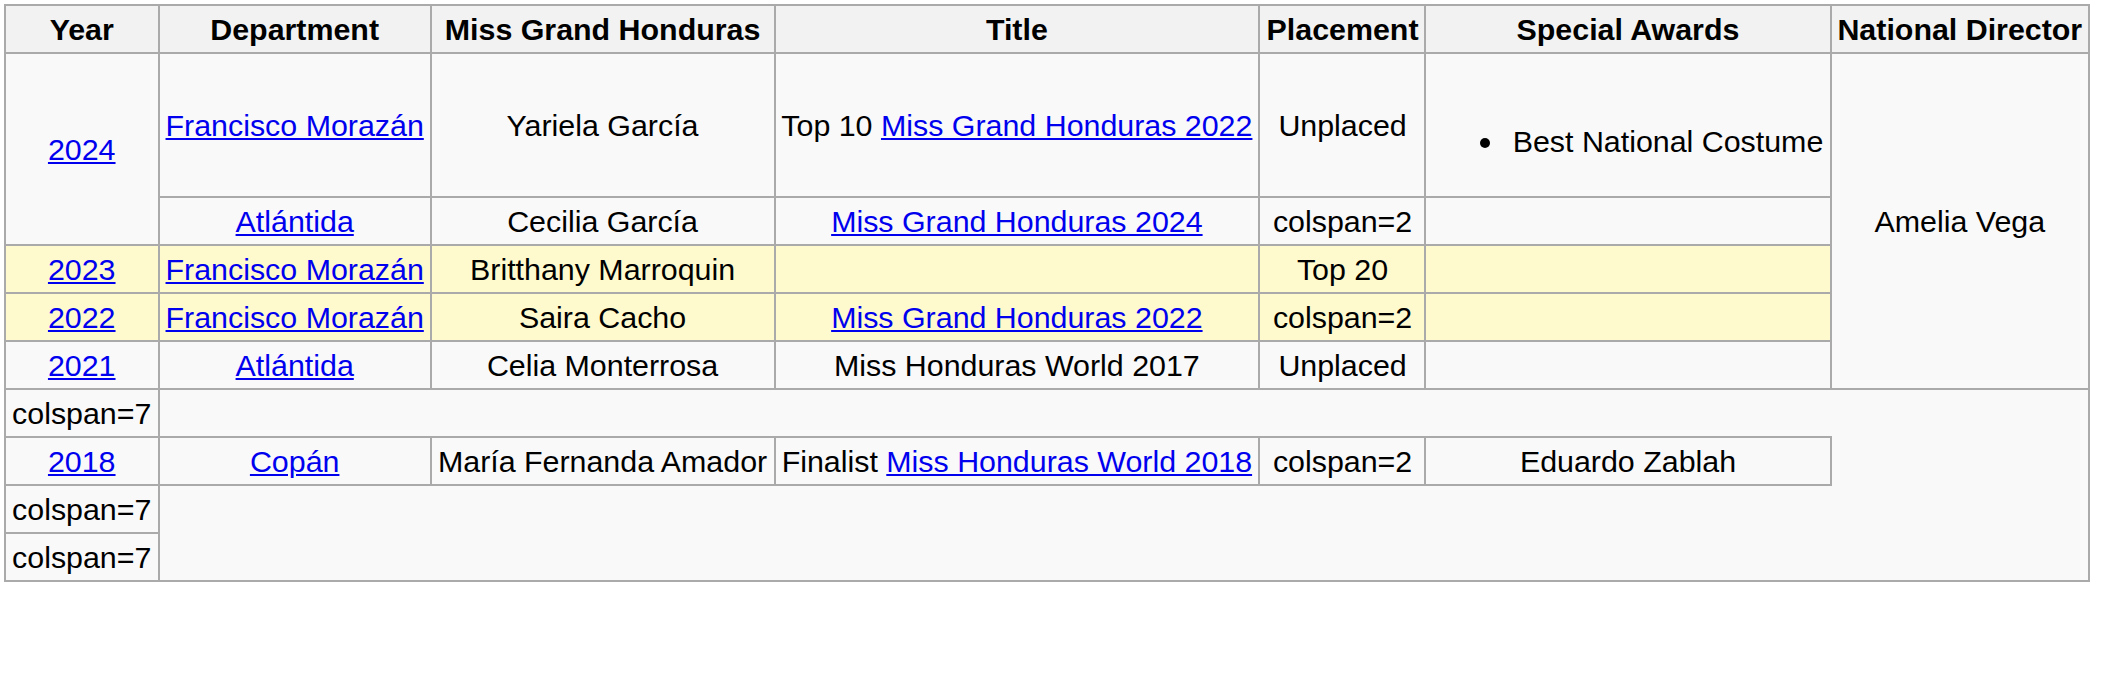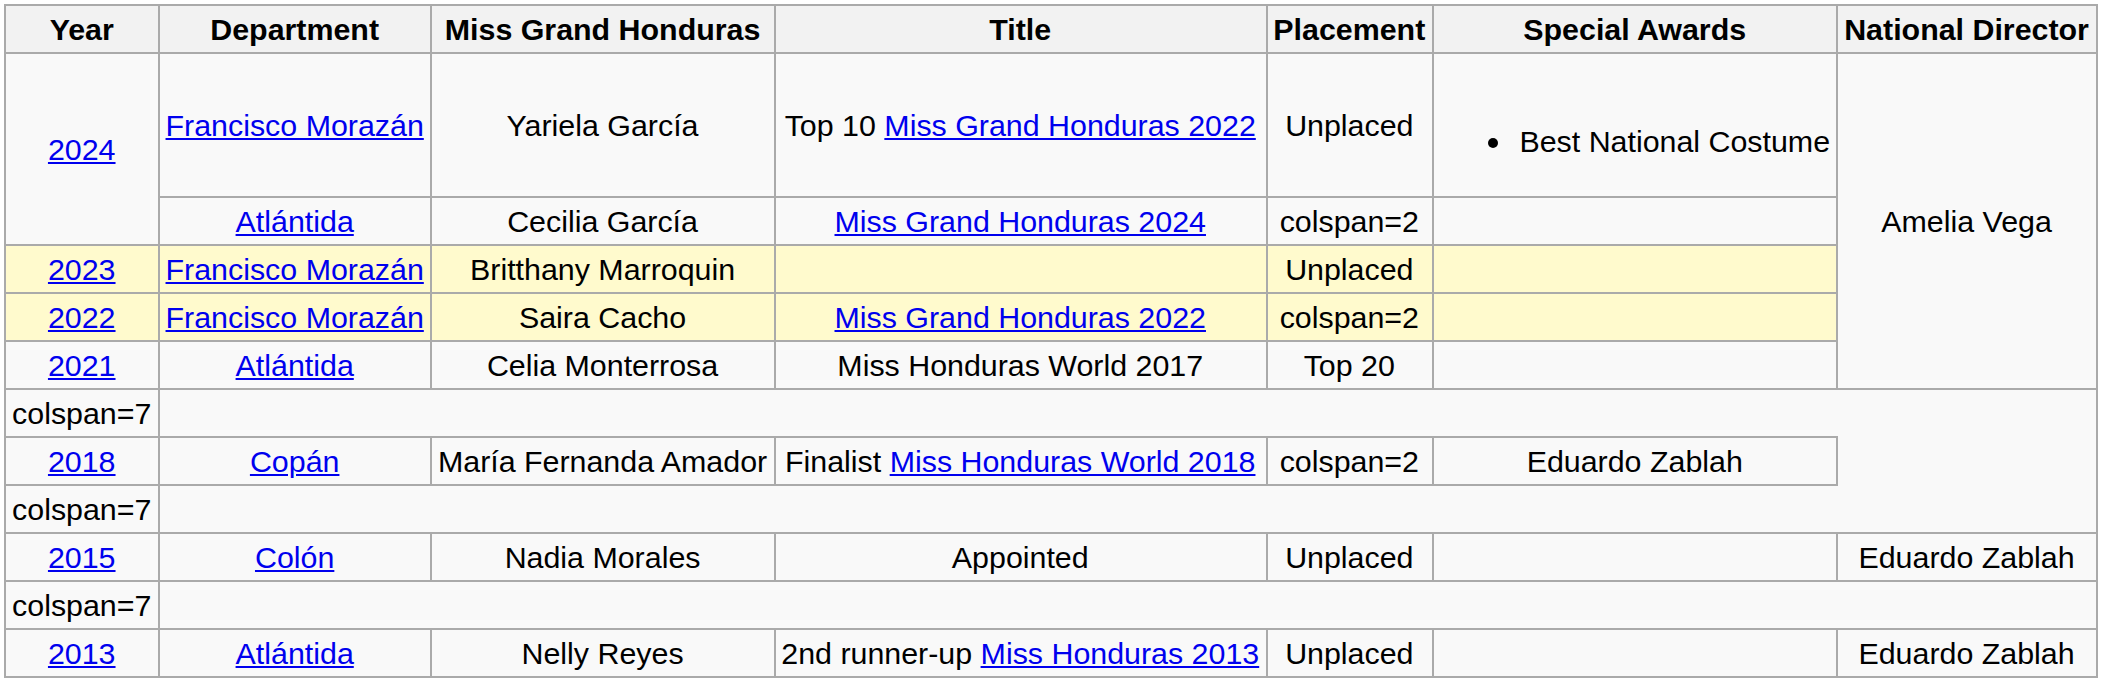(1343, 268) Top 20 -> (1349, 268) Unplaced
(1343, 365) Unplaced -> (1349, 365) Top 20
+ row: (82, 557)
+ row: (82, 653)
